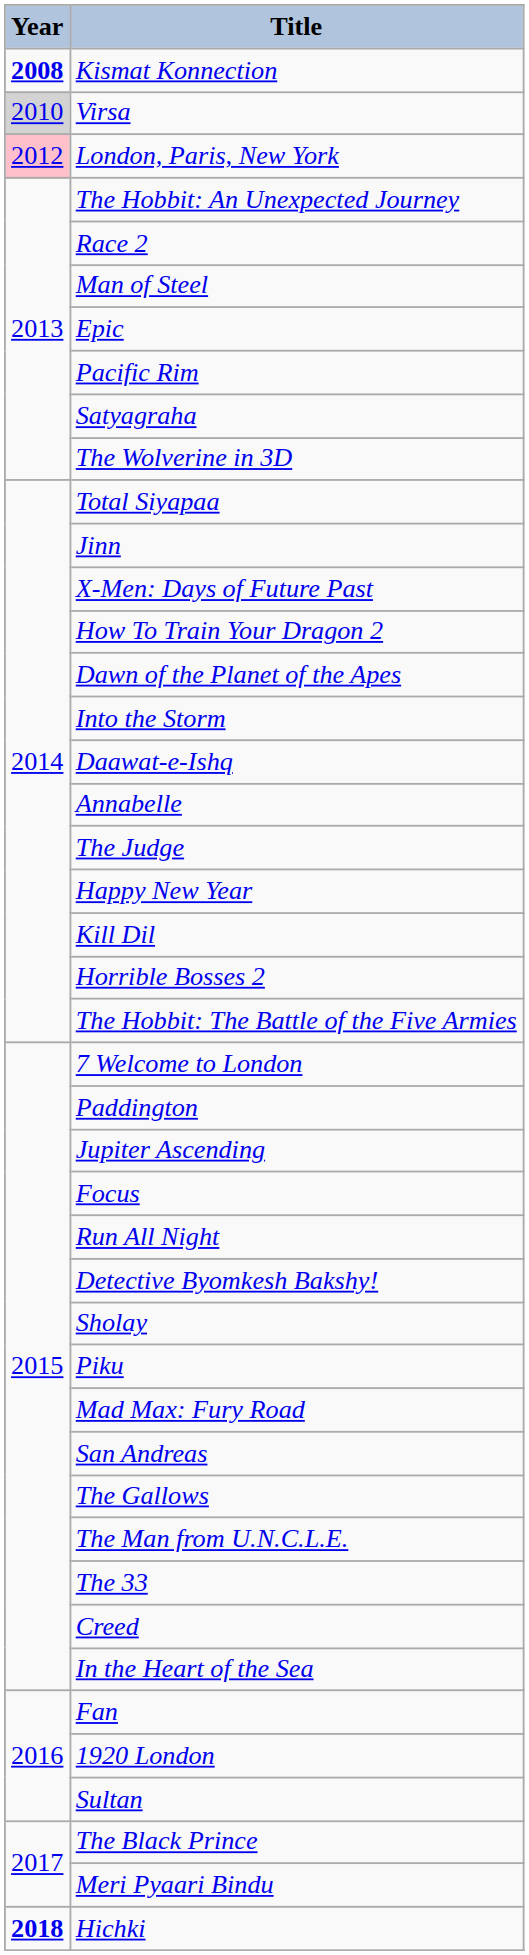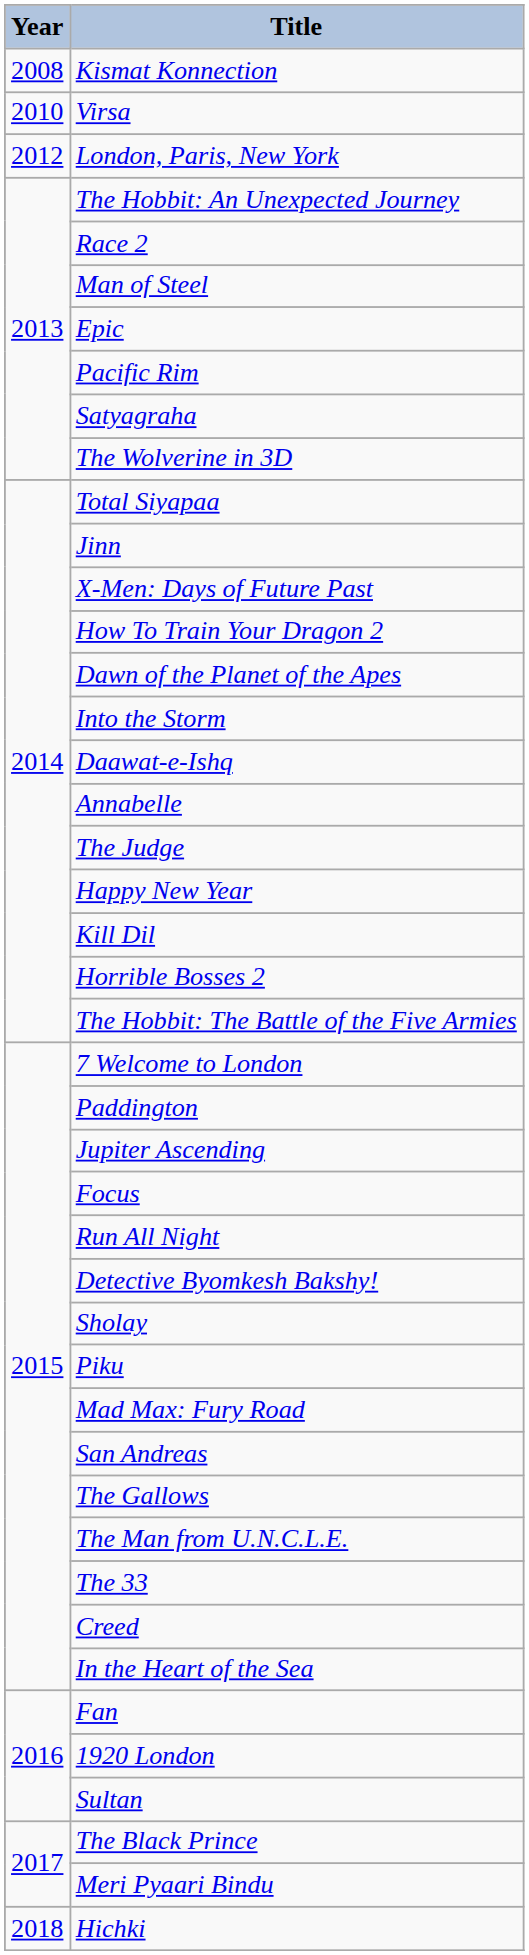(37, 69) bold -> (37, 69) normal
(37, 112) lightgrey background -> (37, 112) no background
(37, 156) pink background -> (37, 156) no background
(37, 1928) bold -> (37, 1928) normal
